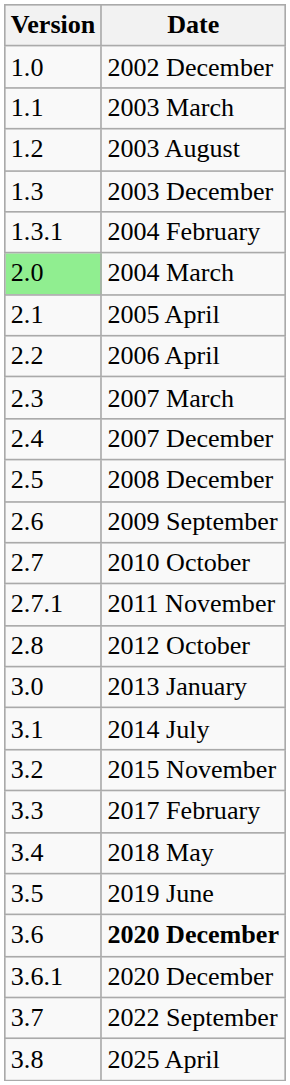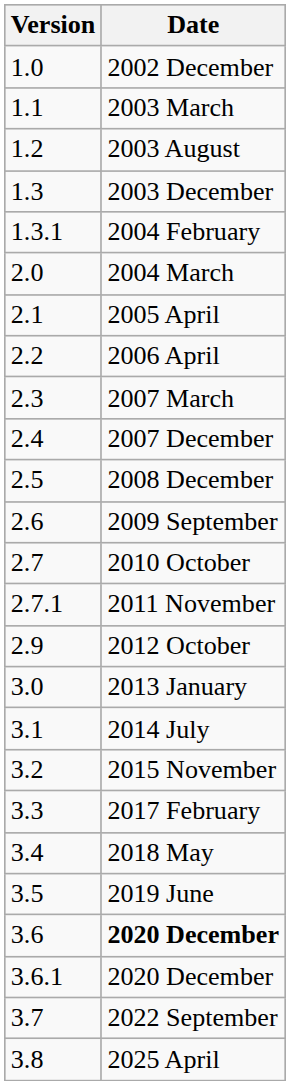(27, 273) lightgreen background -> (27, 273) no background
(27, 645) 2.8 -> (27, 645) 2.9
